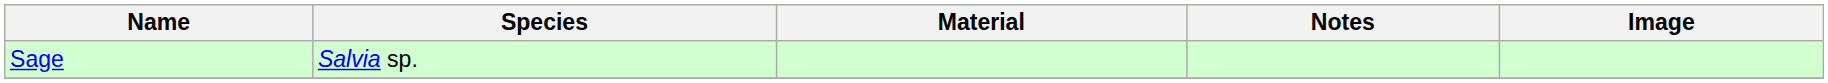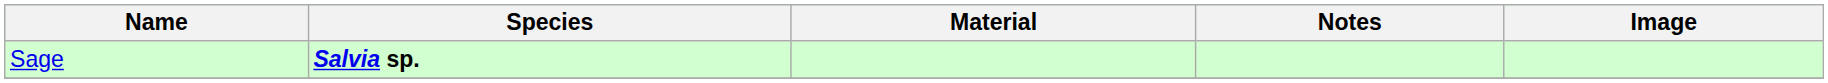(368, 59) normal -> (367, 59) bold
